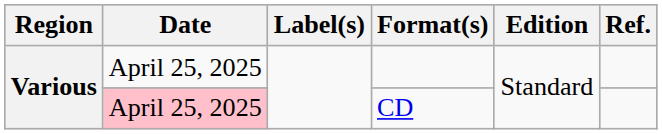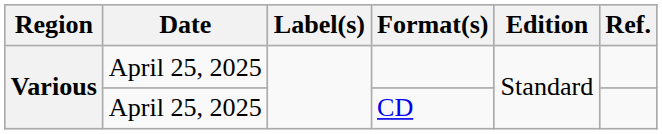(185, 107) pink background -> (185, 107) no background
